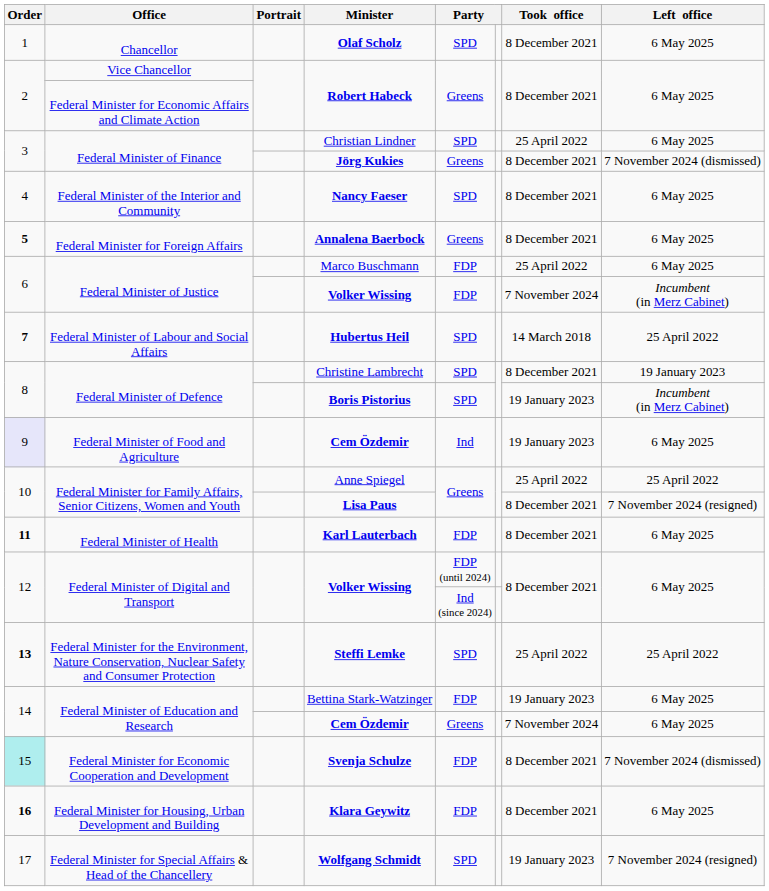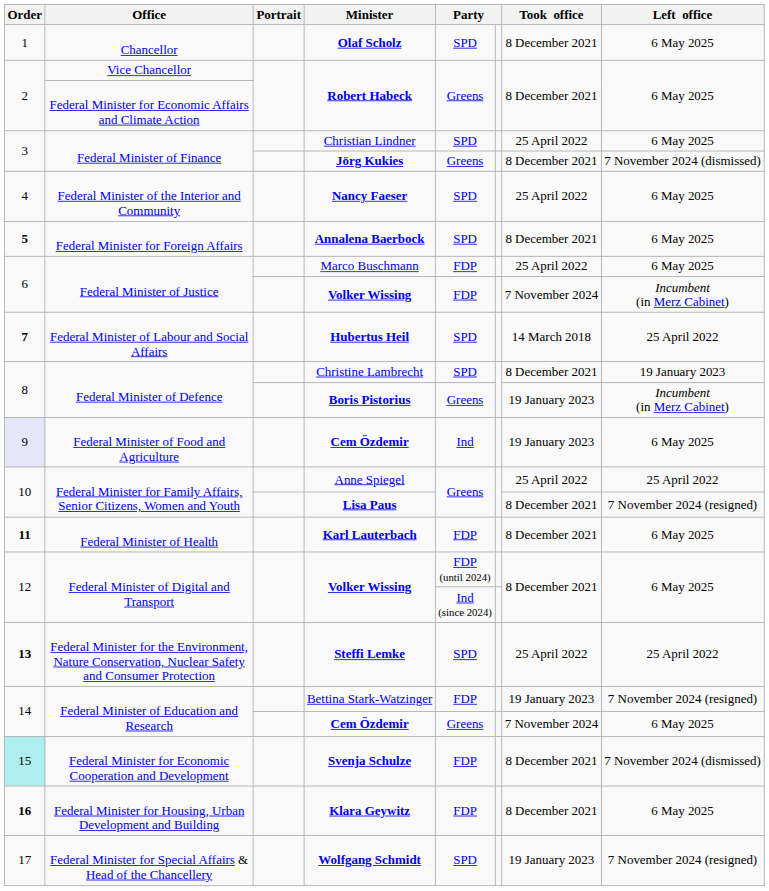(551, 196) 8 December 2021 -> (551, 196) 25 April 2022
(465, 238) Greens -> (465, 238) SPD
(465, 399) SPD -> (465, 399) Greens
(682, 699) 6 May 2025 -> (682, 699) 7 November 2024 (resigned)
